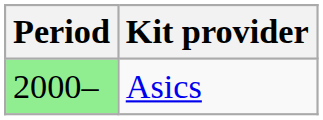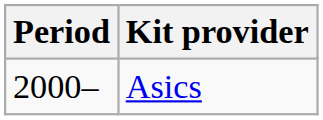(56, 85) lightgreen background -> (56, 85) no background
